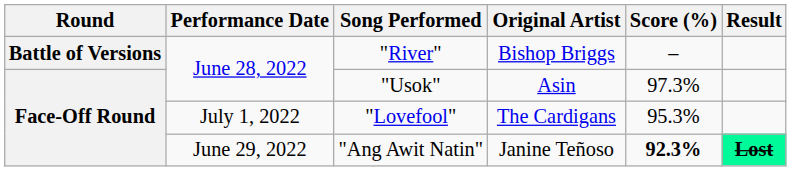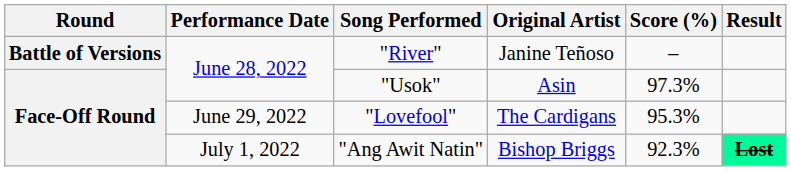(556, 52) Bishop Briggs -> (556, 52) Janine Teñoso
(250, 117) July 1, 2022 -> (250, 117) June 29, 2022
(250, 149) June 29, 2022 -> (250, 149) July 1, 2022
(556, 149) Janine Teñoso -> (556, 149) Bishop Briggs
(673, 149) bold -> (673, 149) normal
